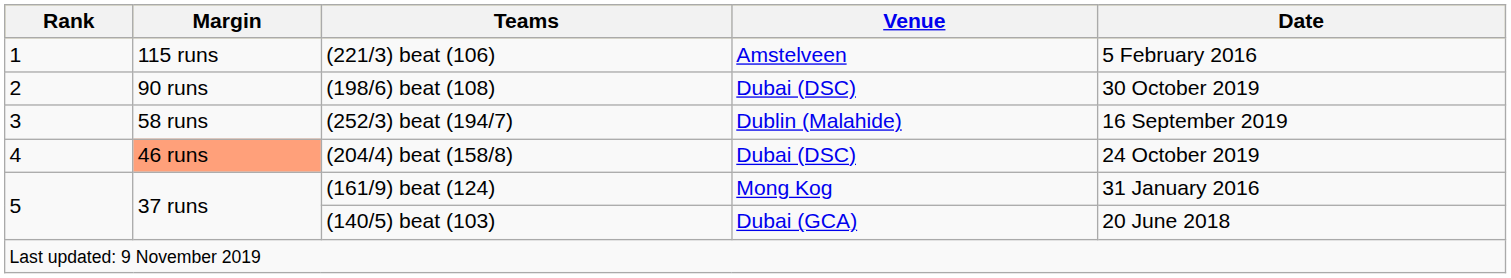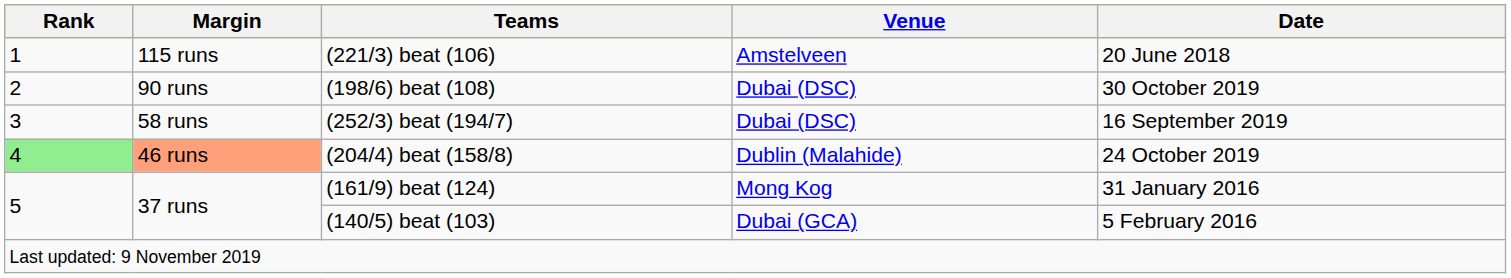(1180, 54) 5 February 2016 -> (1166, 54) 20 June 2018
(819, 121) Dublin (Malahide) -> (796, 121) Dubai (DSC)
(15, 155) no background -> (15, 155) lightgreen background
(796, 155) Dubai (DSC) -> (819, 155) Dublin (Malahide)
(1166, 222) 20 June 2018 -> (1180, 222) 5 February 2016
